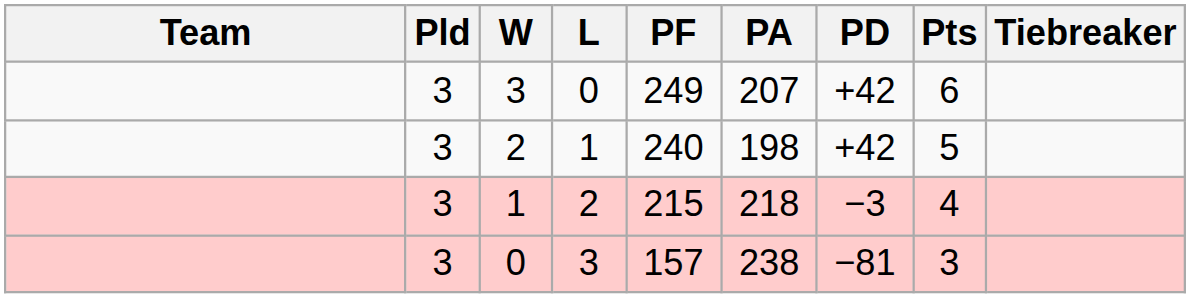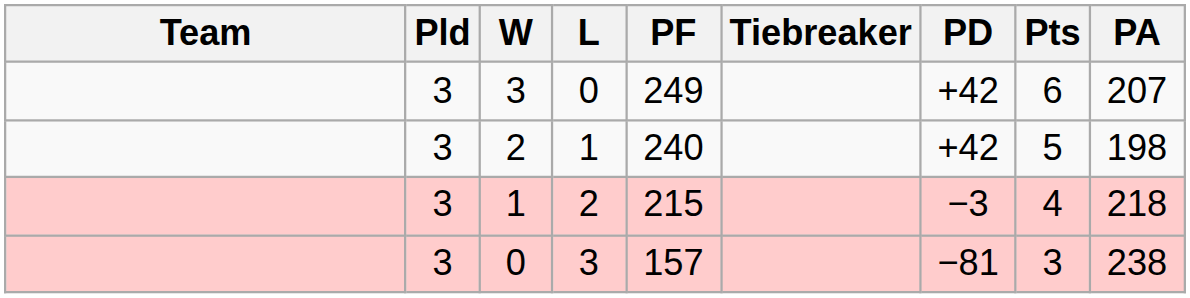columns swapped: (769, 33) <-> (1085, 33)
